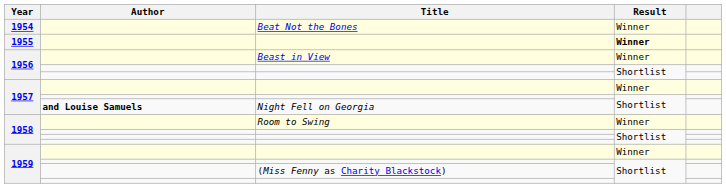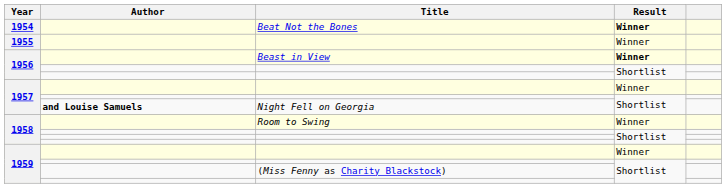(633, 27) normal -> (633, 27) bold
(633, 42) bold -> (633, 42) normal
(633, 57) normal -> (633, 57) bold
